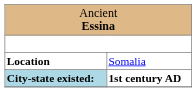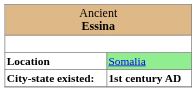(127, 61) no background -> (127, 61) lightgreen background
(51, 78) lightblue background -> (51, 78) no background
